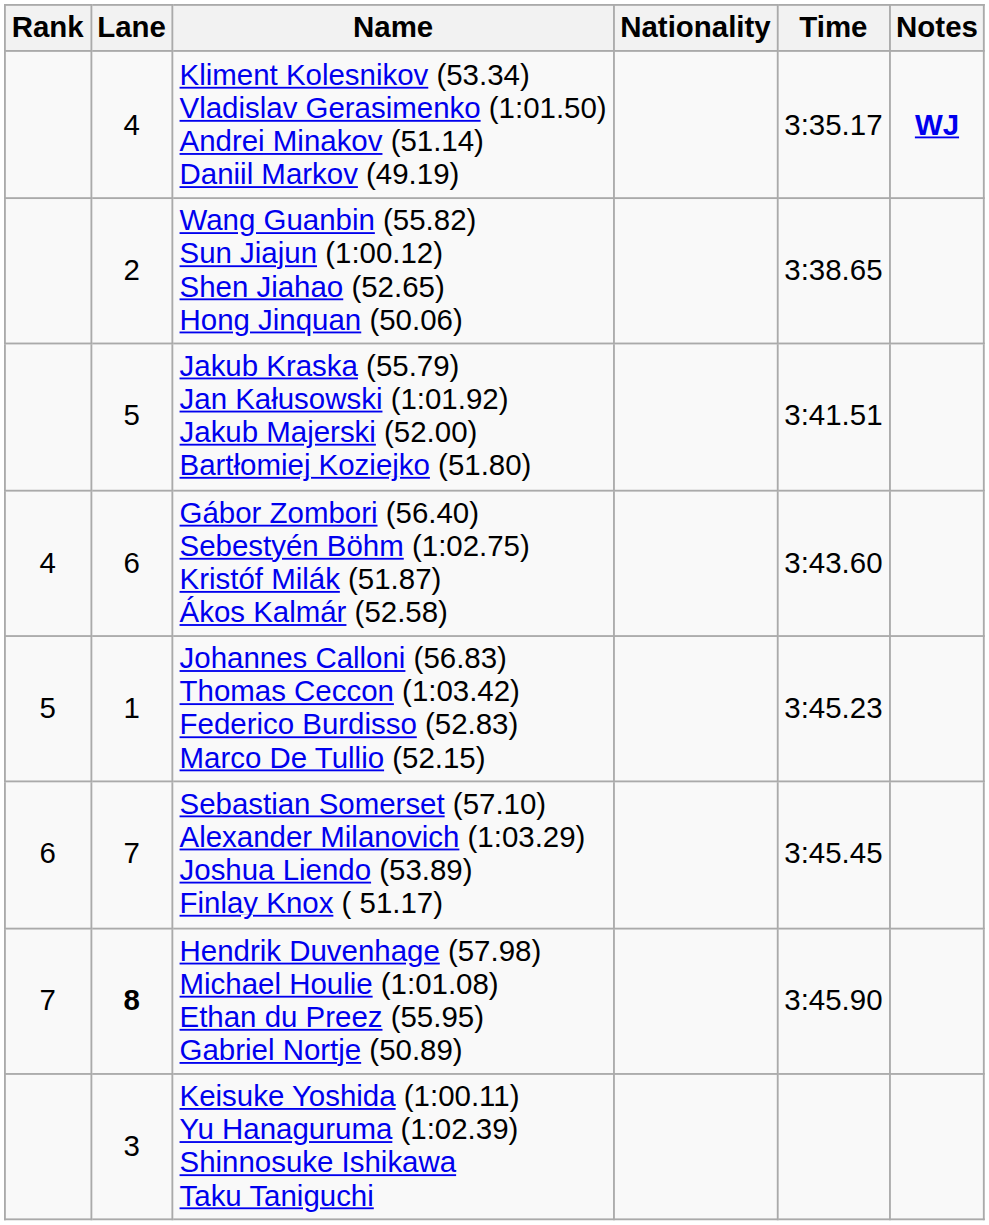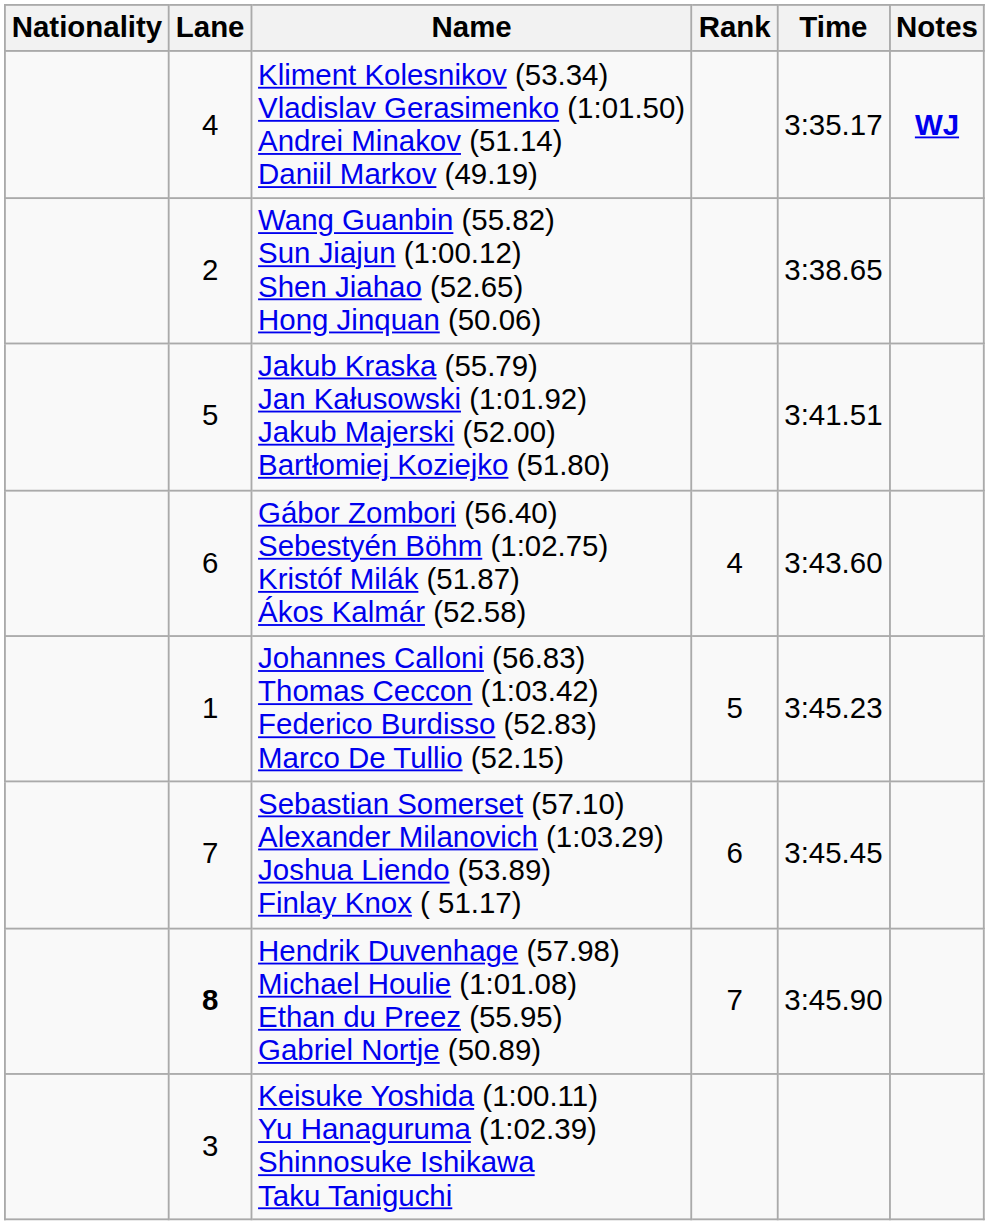columns swapped: (48, 27) <-> (695, 27)
